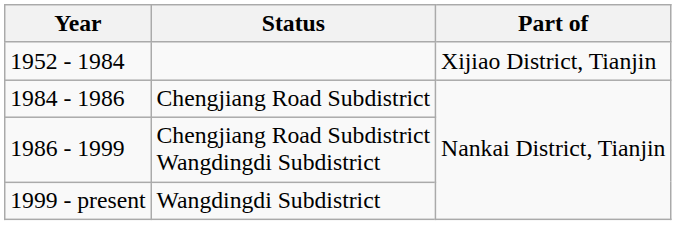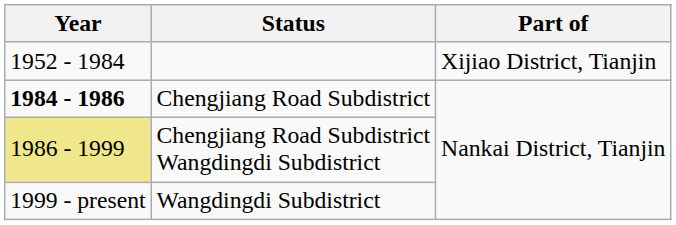(67, 98) normal -> (67, 98) bold
(67, 149) no background -> (67, 149) khaki background
